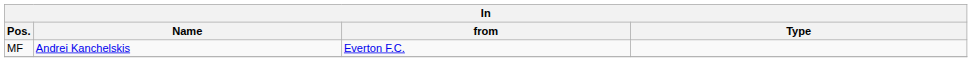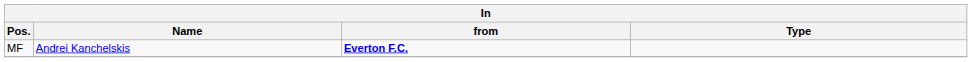(374, 49) normal -> (376, 49) bold
